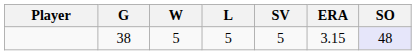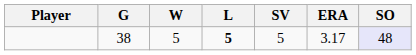(228, 38) normal -> (228, 38) bold
(333, 38) 3.15 -> (333, 38) 3.17
